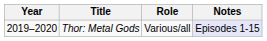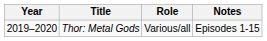(227, 28) lavender background -> (227, 28) no background
